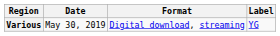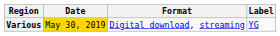(75, 25) no background -> (75, 25) gold background
